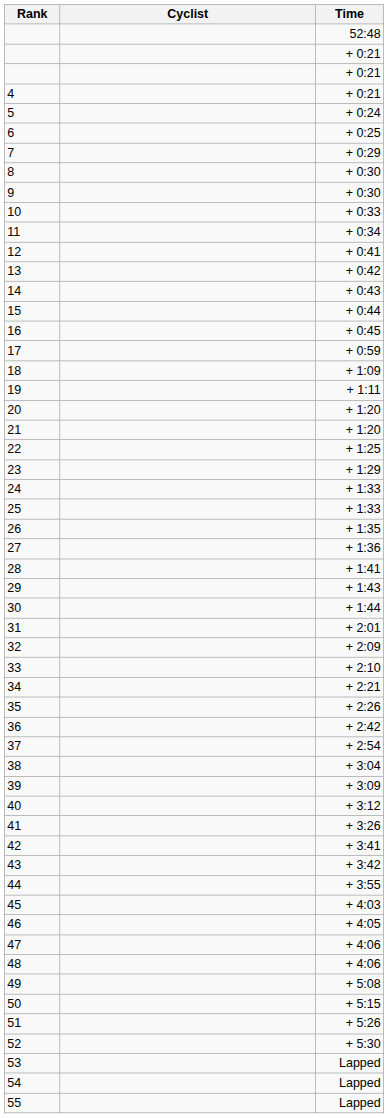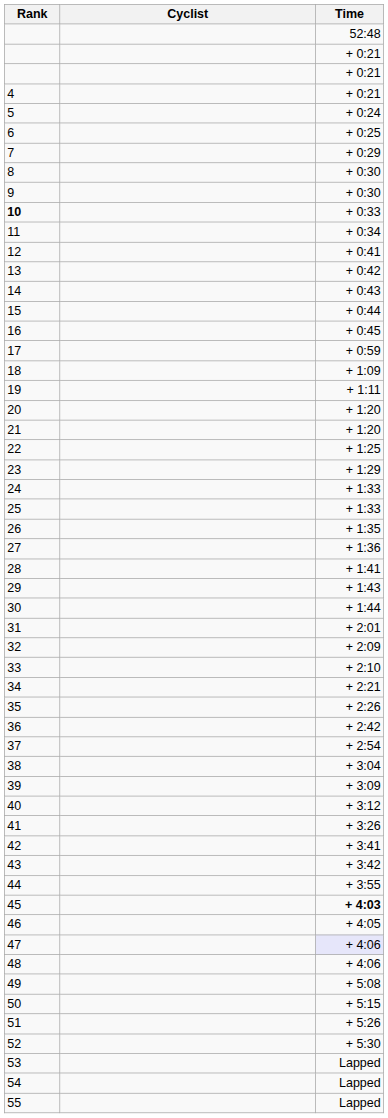(14, 212) normal -> (14, 212) bold
(363, 905) normal -> (363, 905) bold
(363, 944) no background -> (363, 944) lavender background
